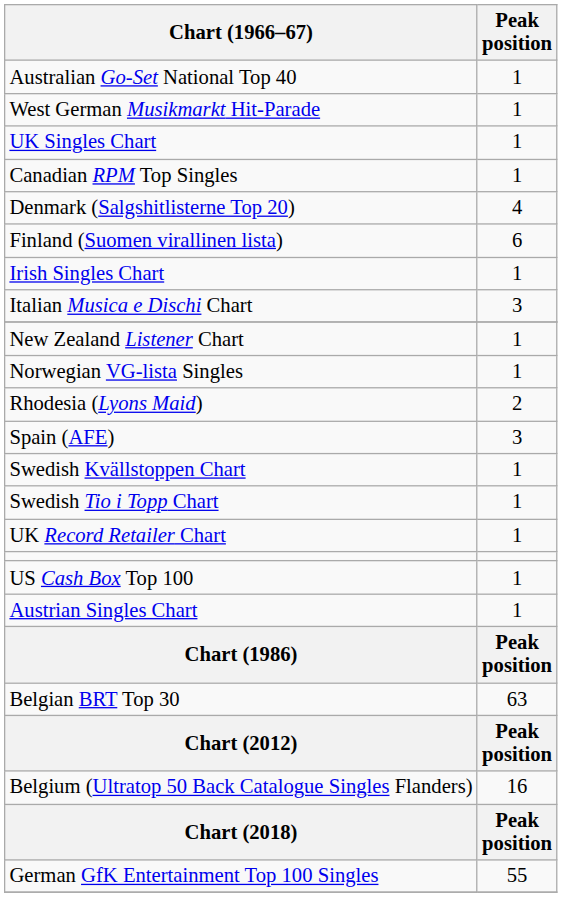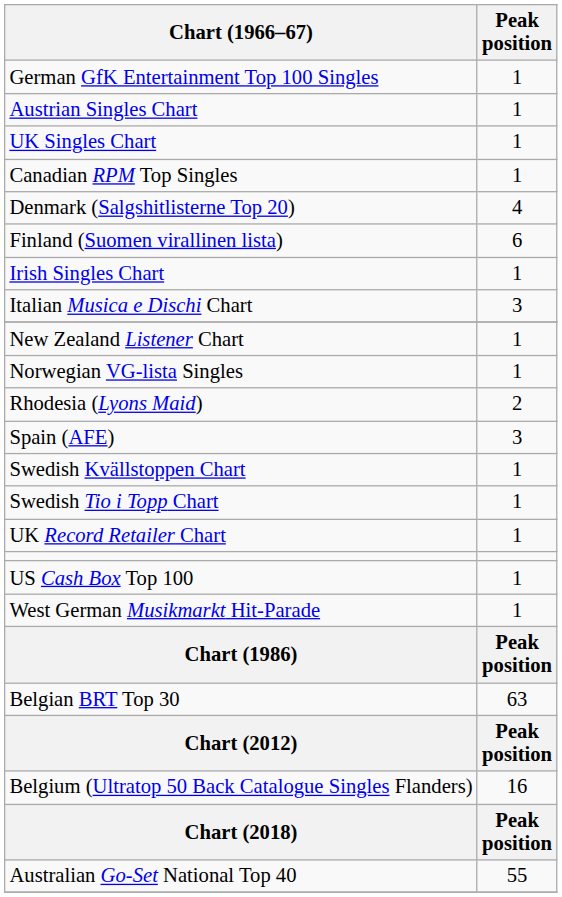(153, 76) Australian Go-Set National Top 40 -> (194, 76) German GfK Entertainment Top 100 Singles
(165, 109) West German Musikmarkt Hit-Parade -> (103, 109) Austrian Singles Chart
(103, 610) Austrian Singles Chart -> (165, 610) West German Musikmarkt Hit-Parade
(194, 876) German GfK Entertainment Top 100 Singles -> (153, 876) Australian Go-Set National Top 40
